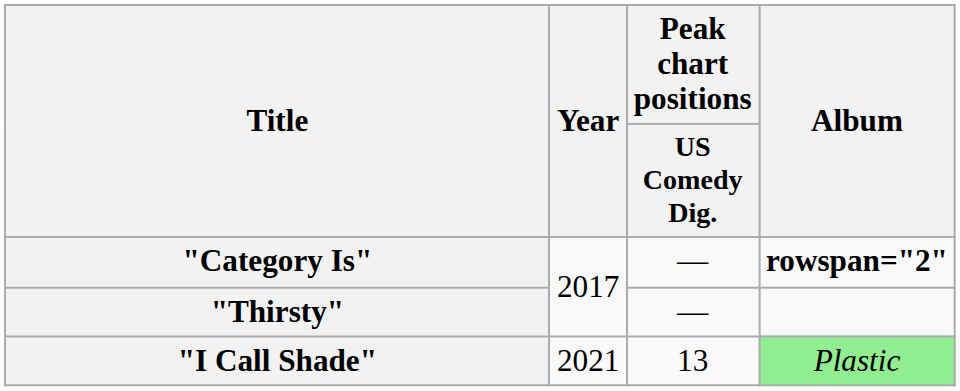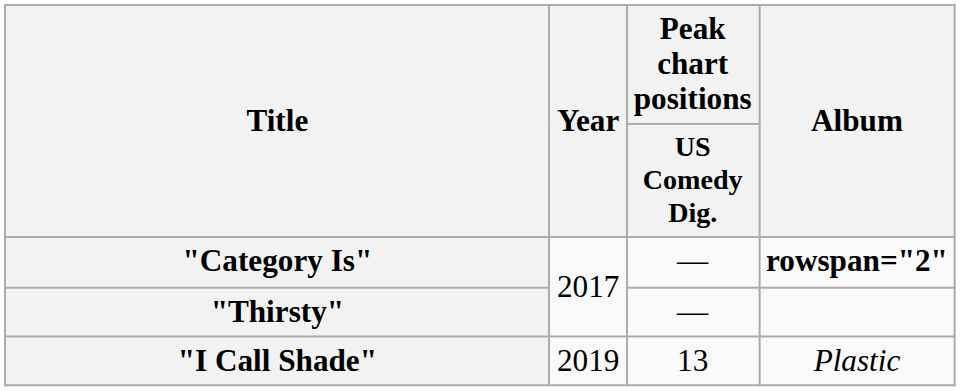(588, 360) 2021 -> (588, 360) 2019
(857, 360) lightgreen background -> (857, 360) no background
